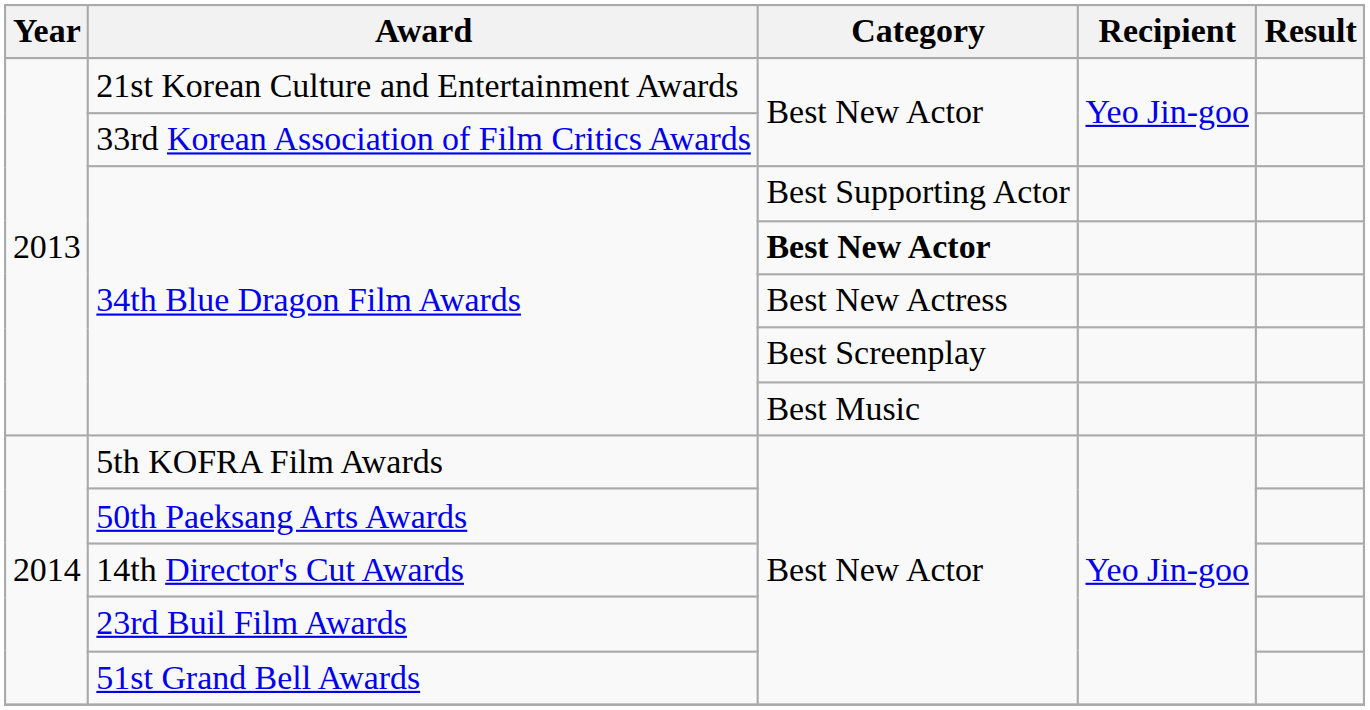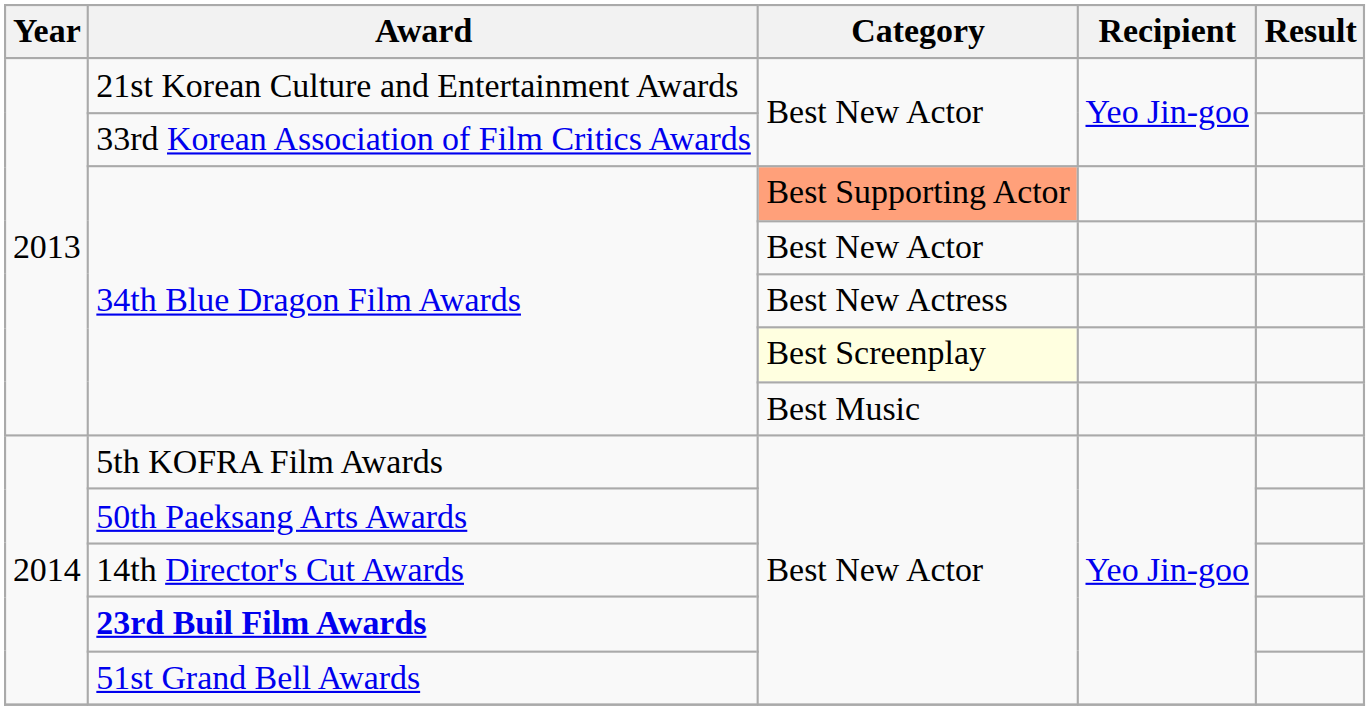(918, 192) no background -> (918, 192) lightsalmon background
(879, 246) bold -> (875, 246) normal
(876, 354) no background -> (876, 354) lightyellow background
(252, 623) normal -> (261, 623) bold
